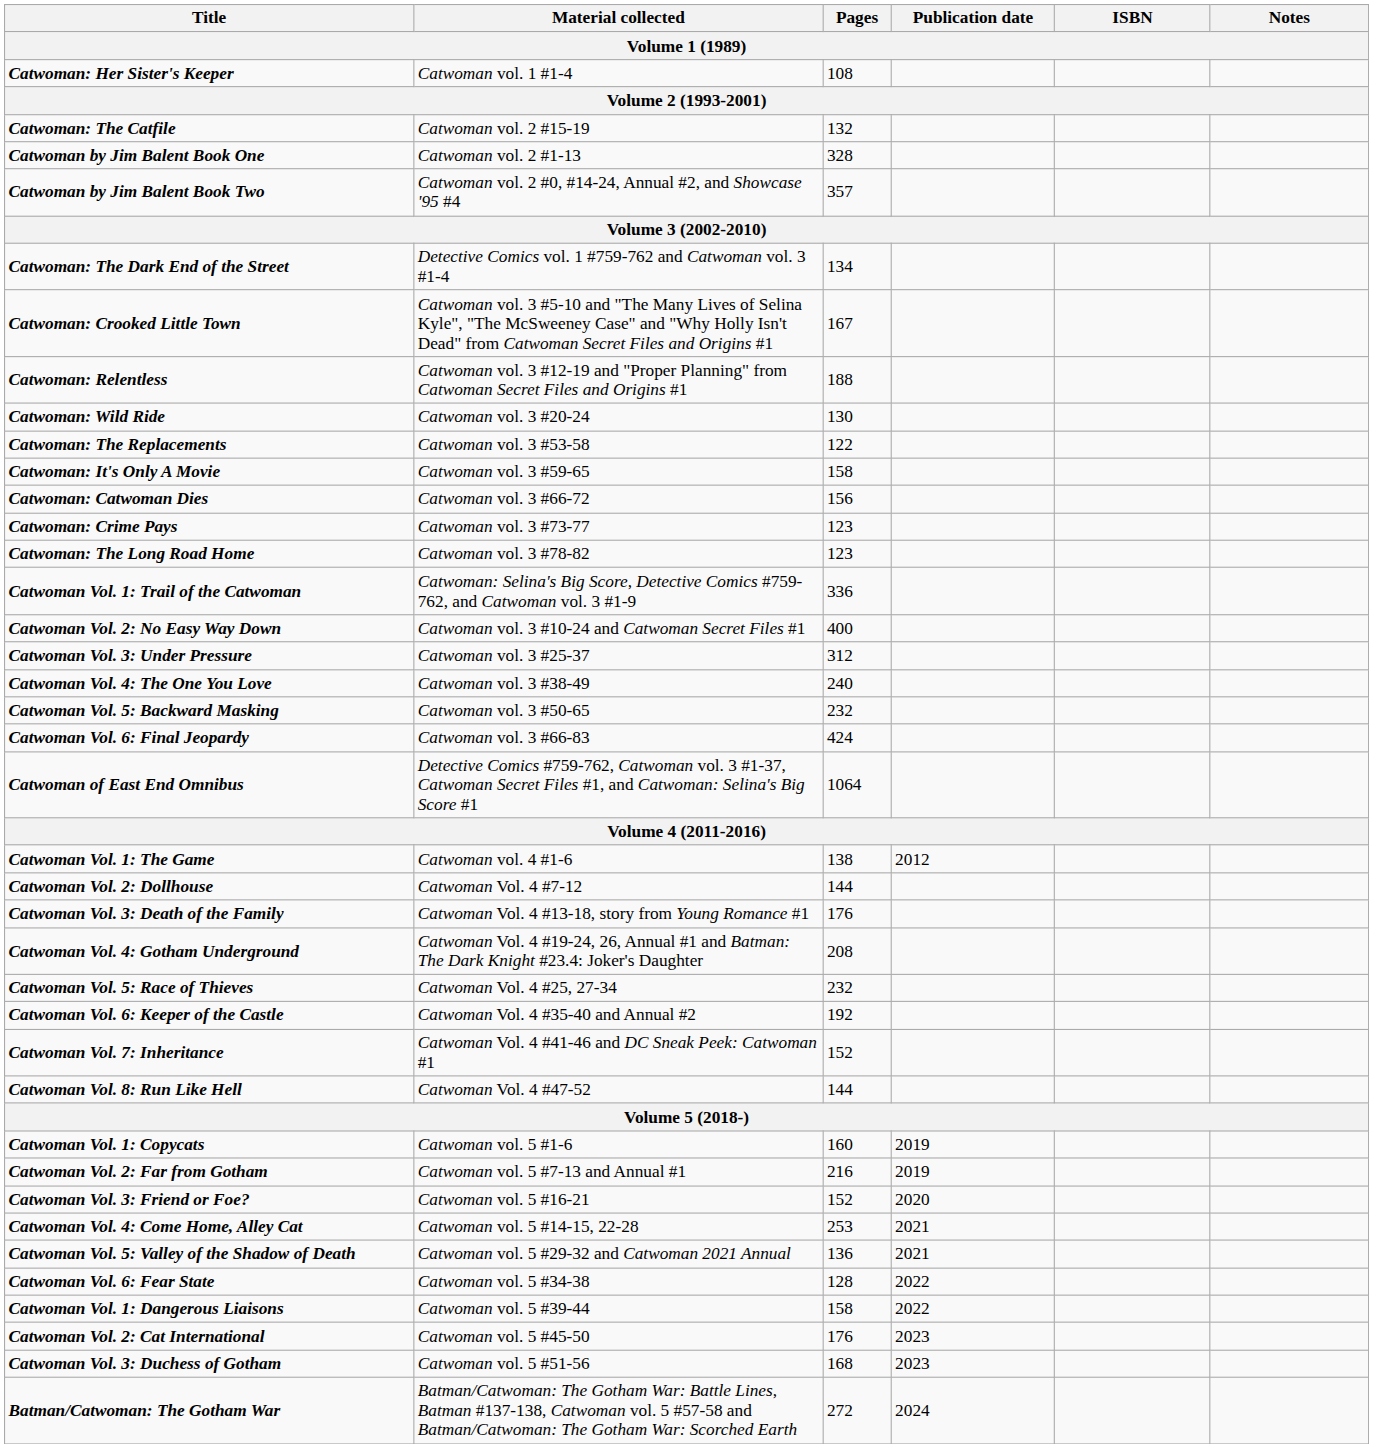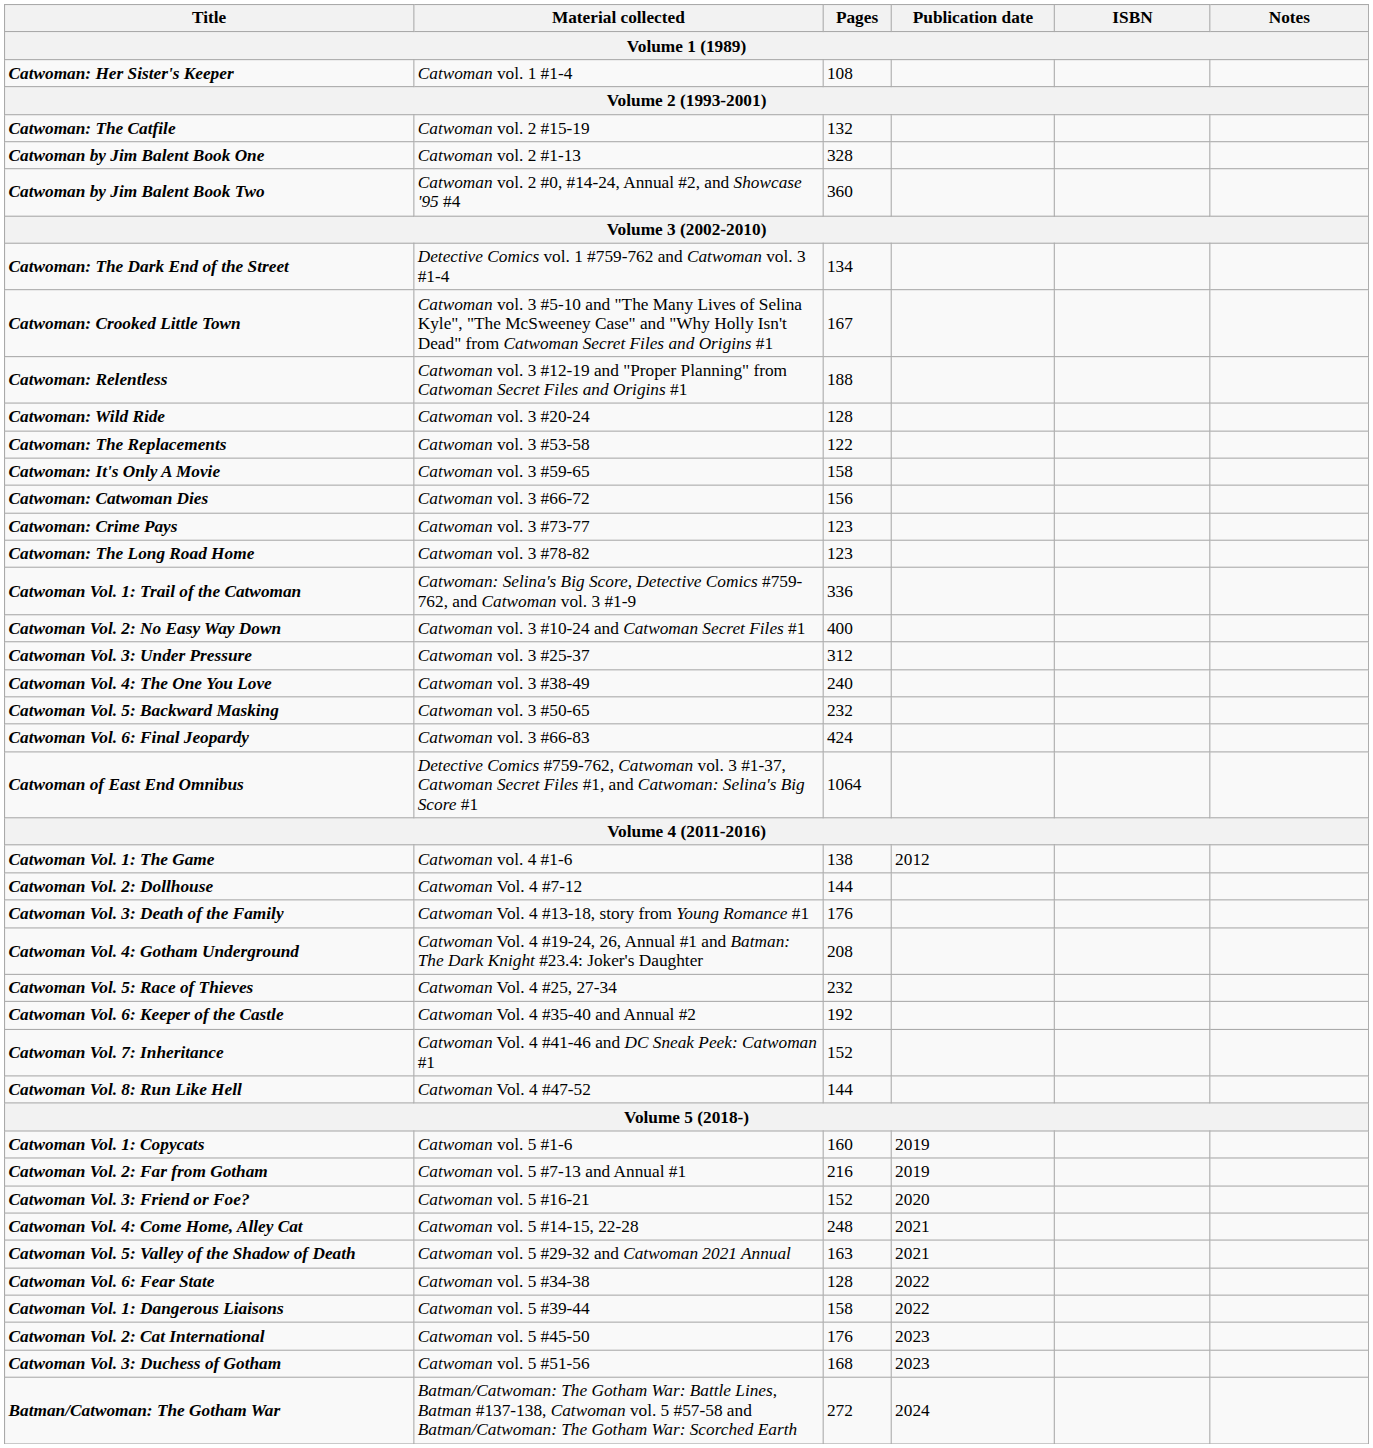(840, 192) 357 -> (840, 192) 360
(840, 416) 130 -> (840, 416) 128
(840, 1226) 253 -> (840, 1226) 248
(840, 1253) 136 -> (840, 1253) 163
